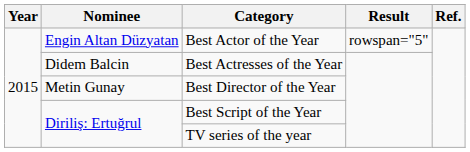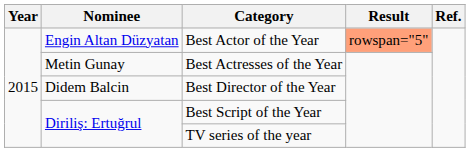(389, 40) no background -> (389, 40) lightsalmon background
(87, 64) Didem Balcin -> (85, 64) Metin Gunay
(85, 87) Metin Gunay -> (87, 87) Didem Balcin
